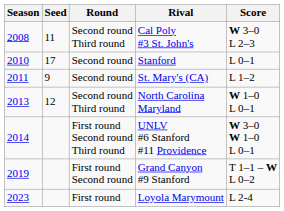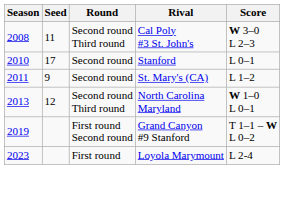- row: (172, 138)
